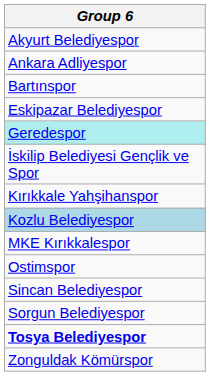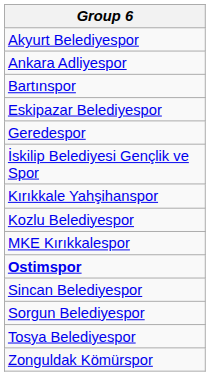(47, 133) paleturquoise background -> (47, 133) no background
(71, 220) lightblue background -> (71, 220) no background
(41, 266) normal -> (45, 266) bold
(77, 336) bold -> (72, 336) normal
